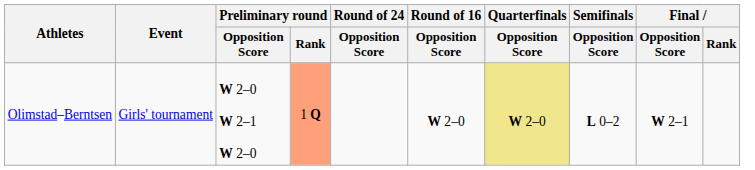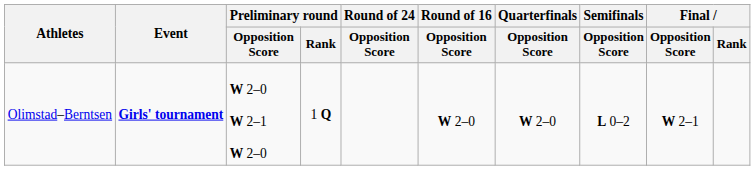(166, 114) normal -> (171, 114) bold
(310, 114) lightsalmon background -> (321, 114) no background
(527, 122) khaki background -> (538, 122) no background
